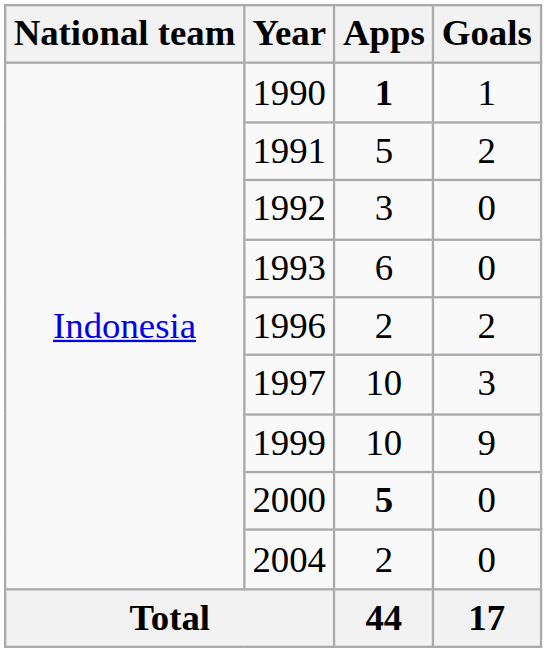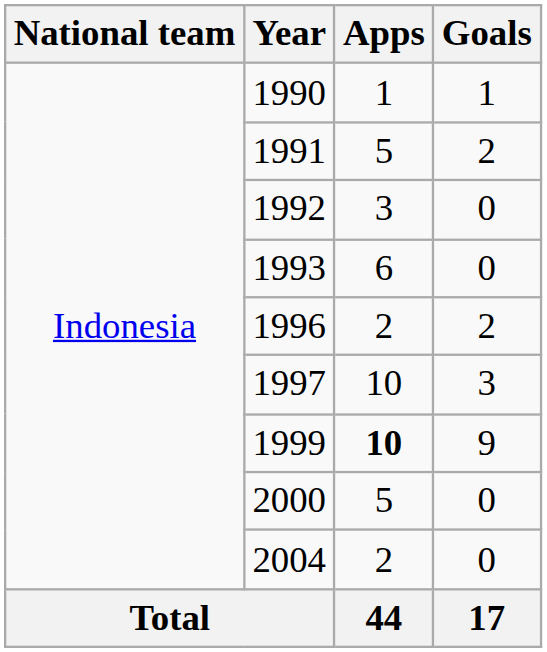(384, 92) bold -> (384, 92) normal
(384, 442) normal -> (384, 442) bold
(384, 500) bold -> (384, 500) normal
